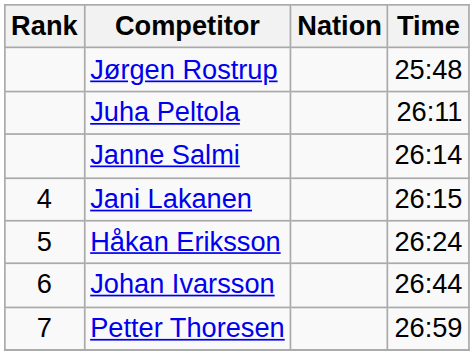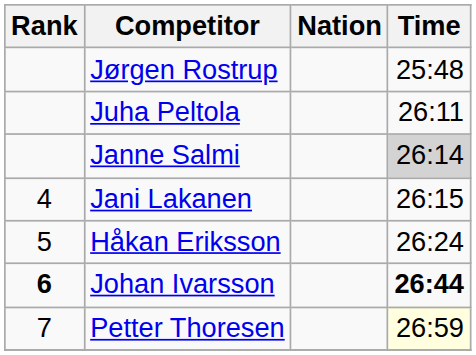(428, 155) no background -> (430, 155) lightgrey background
(44, 284) normal -> (44, 284) bold
(428, 284) normal -> (429, 284) bold
(428, 328) no background -> (430, 328) lightyellow background
